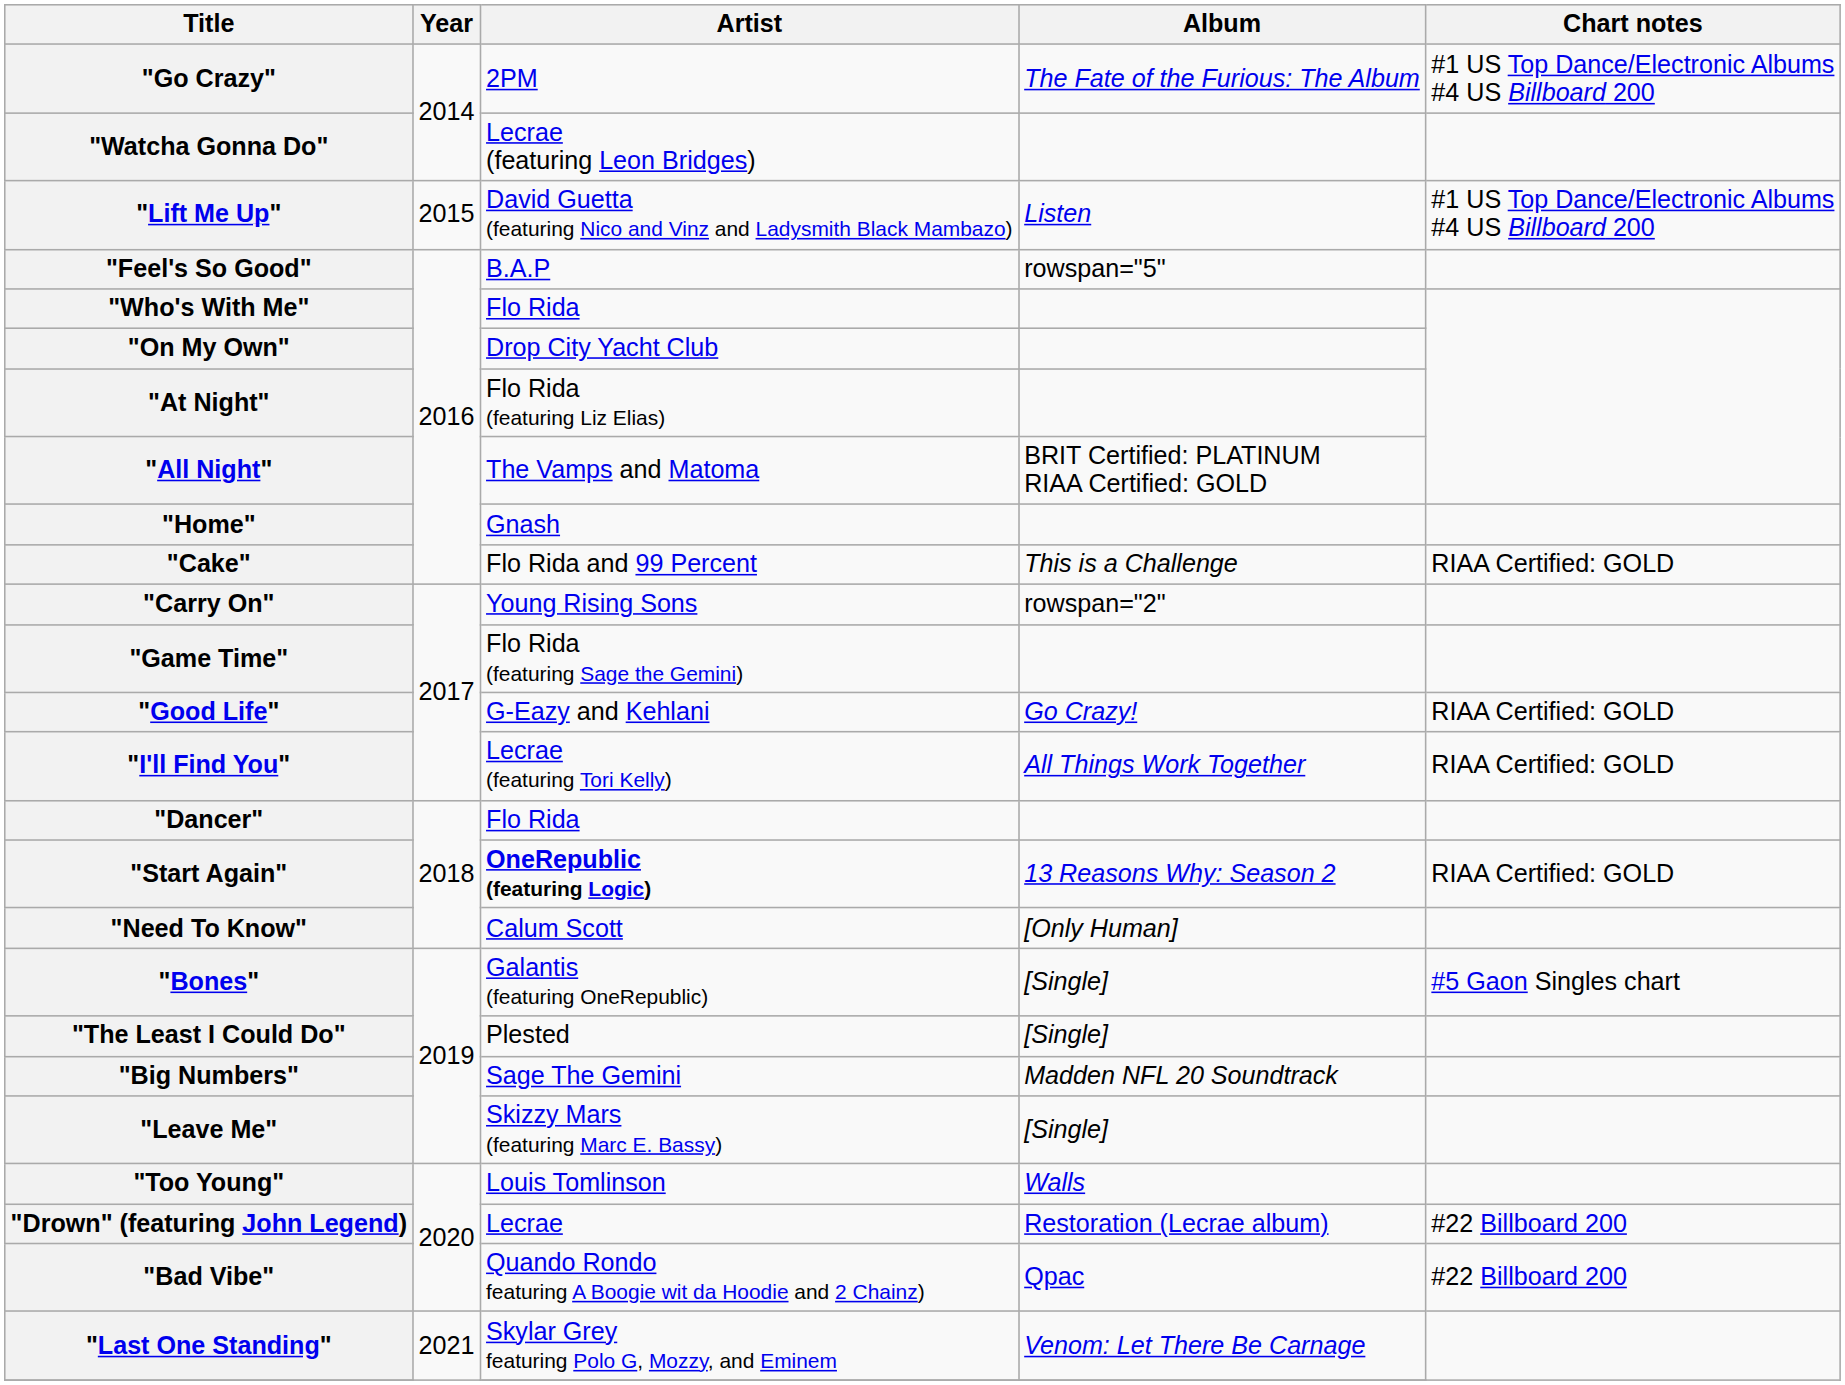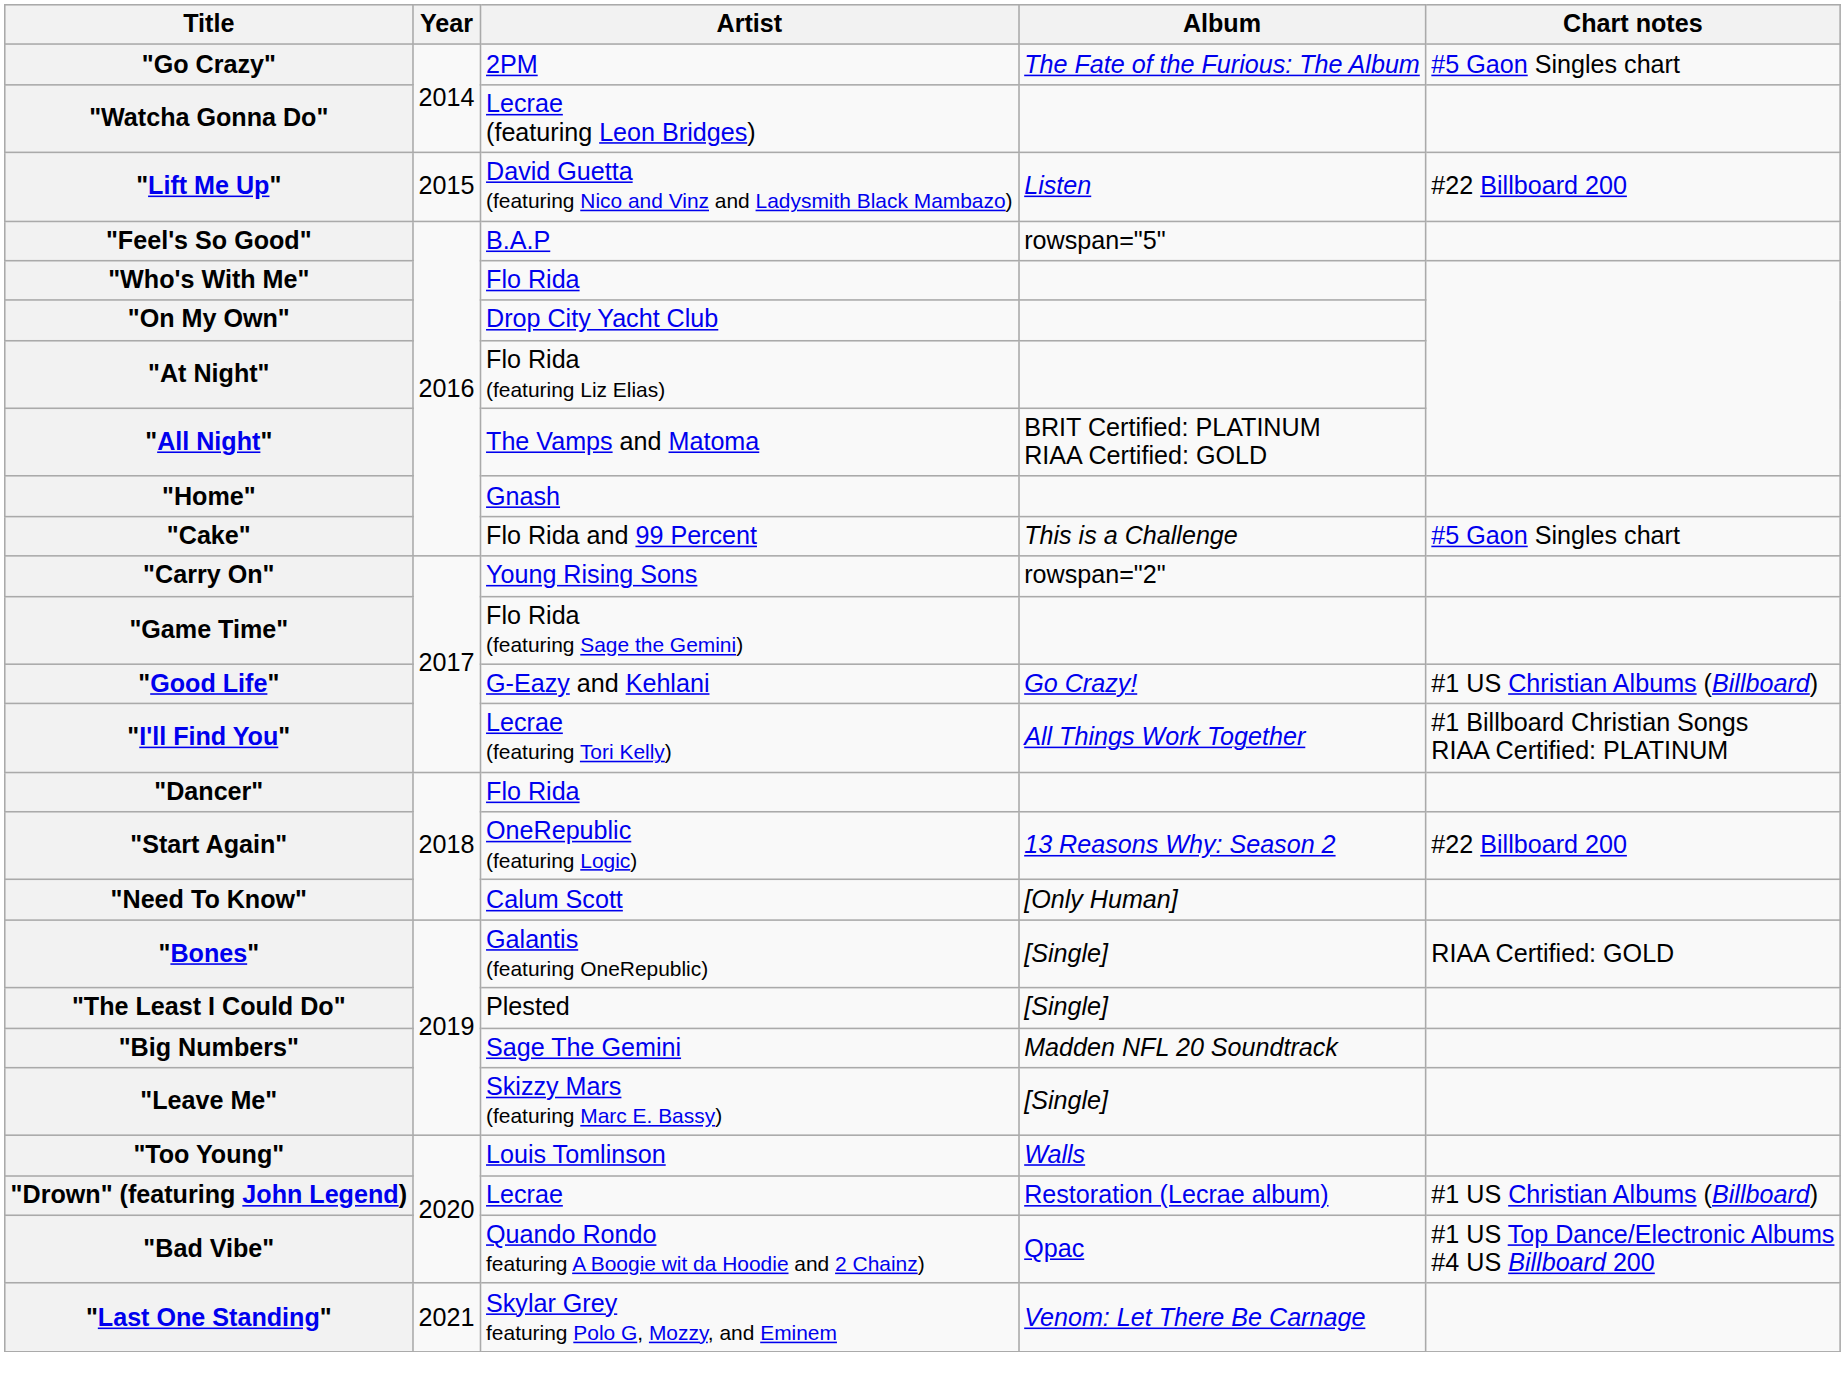(1633, 78) #1 US Top Dance/Electronic Albums #4 US Billboard 200 -> (1556, 64) #5 Gaon Singles chart
(1633, 214) #1 US Top Dance/Electronic Albums #4 US Billboard 200 -> (1529, 186) #22 Billboard 200
(1553, 564) RIAA Certified: GOLD -> (1556, 535) #5 Gaon Singles chart
(1553, 711) RIAA Certified: GOLD -> (1625, 683) #1 US Christian Albums (Billboard)
(1553, 765) RIAA Certified: GOLD -> (1590, 737) #1 Billboard Christian Songs RIAA Certified: PLATINUM
(569, 873) bold -> (562, 845) normal
(1553, 873) RIAA Certified: GOLD -> (1529, 845) #22 Billboard 200
(1556, 981) #5 Gaon Singles chart -> (1553, 953) RIAA Certified: GOLD
(1529, 1223) #22 Billboard 200 -> (1625, 1195) #1 US Christian Albums (Billboard)
(1529, 1277) #22 Billboard 200 -> (1633, 1249) #1 US Top Dance/Electronic Albums #4 US Billboard 200
